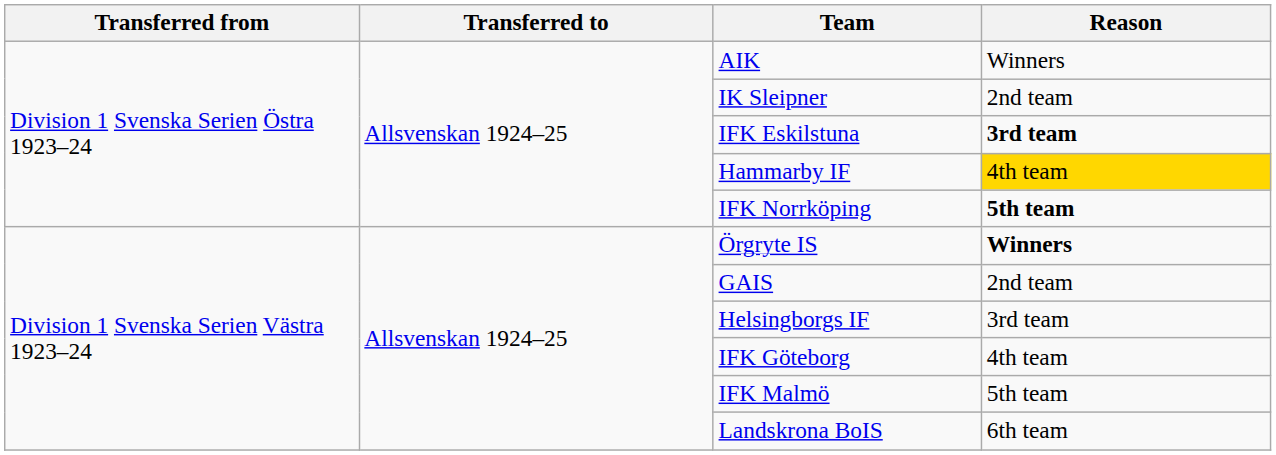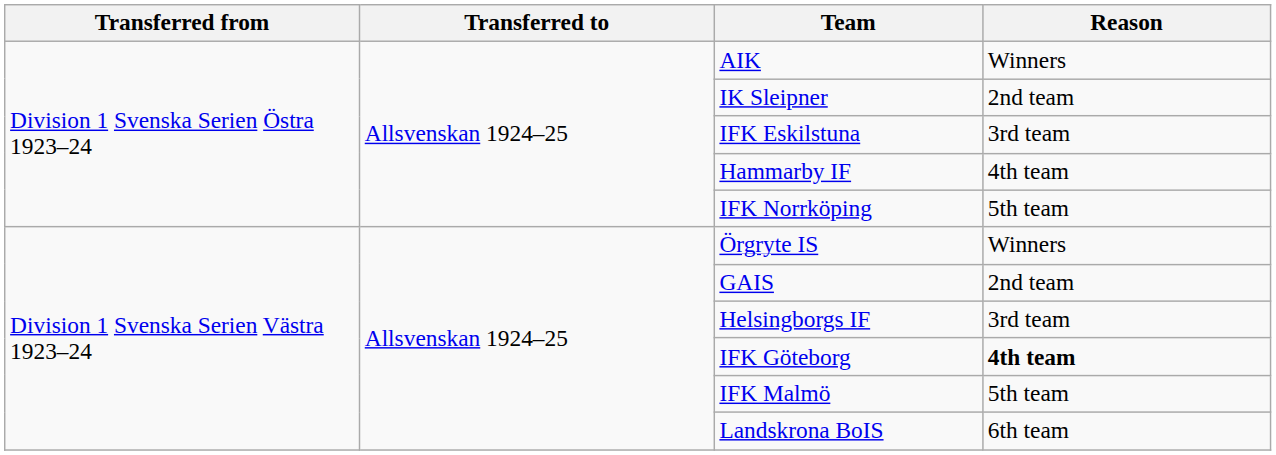(1032, 134) bold -> (1029, 134) normal
(1027, 171) gold background -> (1028, 171) no background
(1031, 208) bold -> (1028, 208) normal
(1029, 245) bold -> (1027, 245) normal
(1027, 356) normal -> (1032, 356) bold
